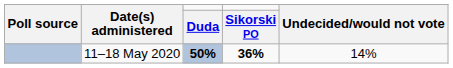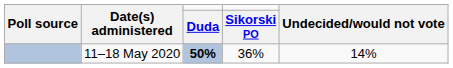(251, 53) bold -> (251, 53) normal
